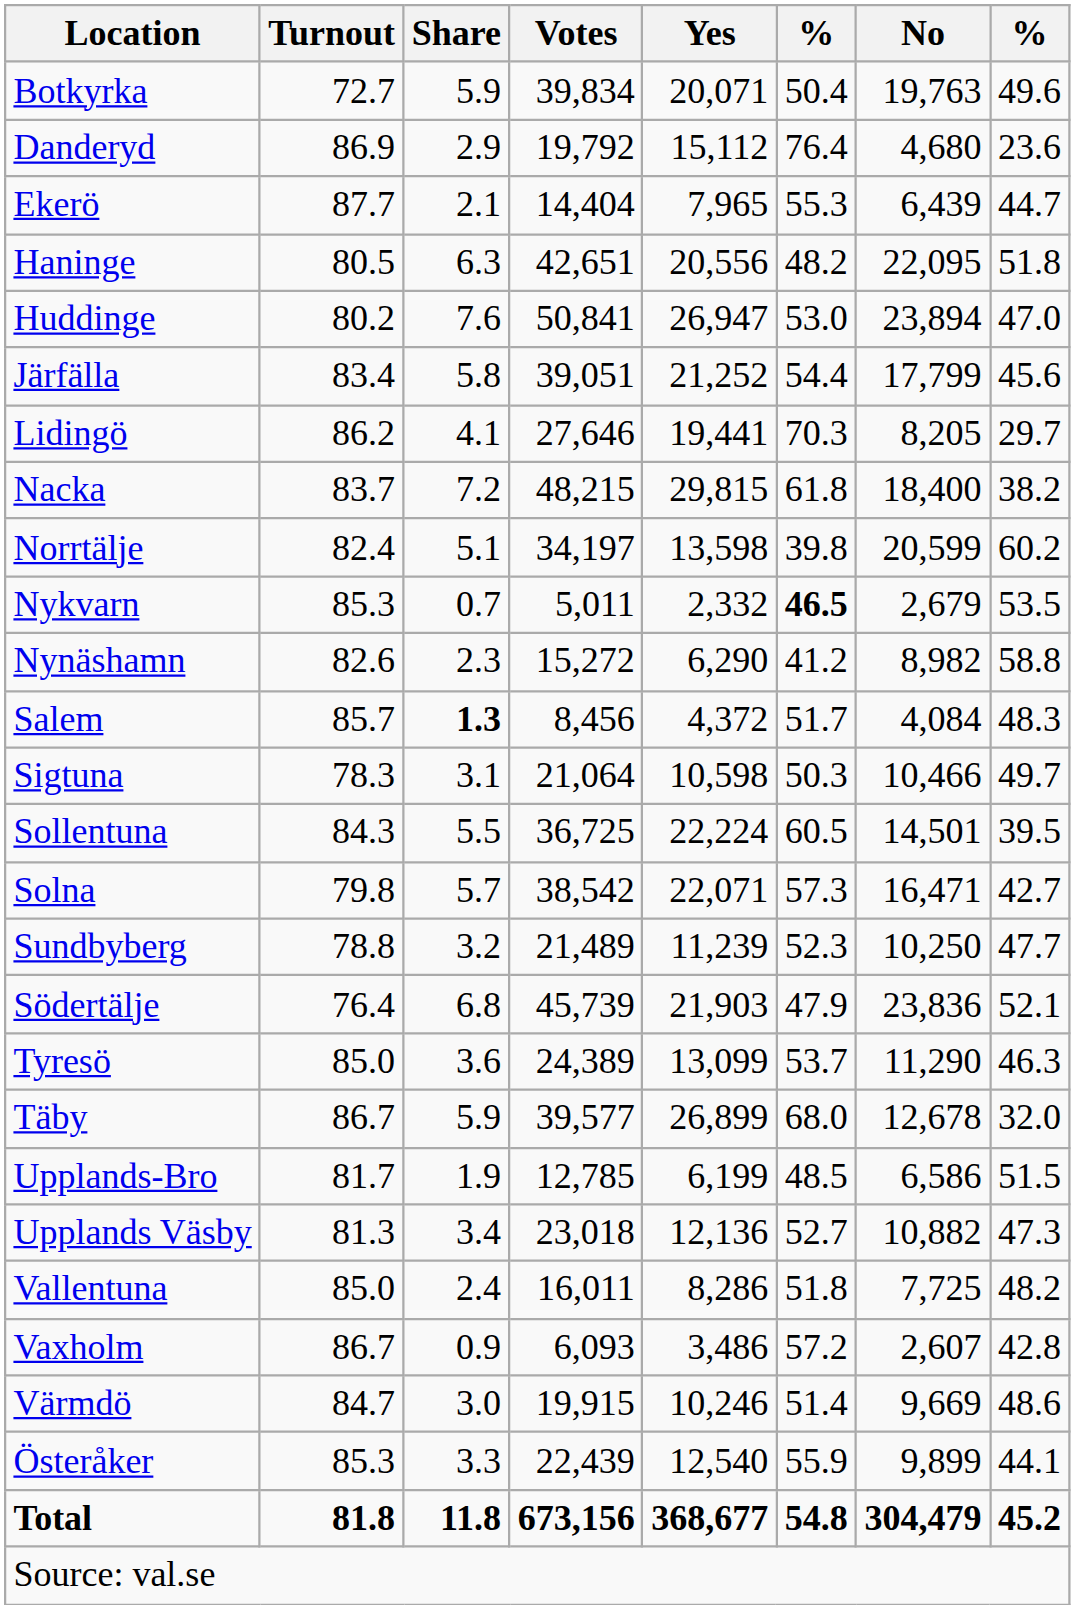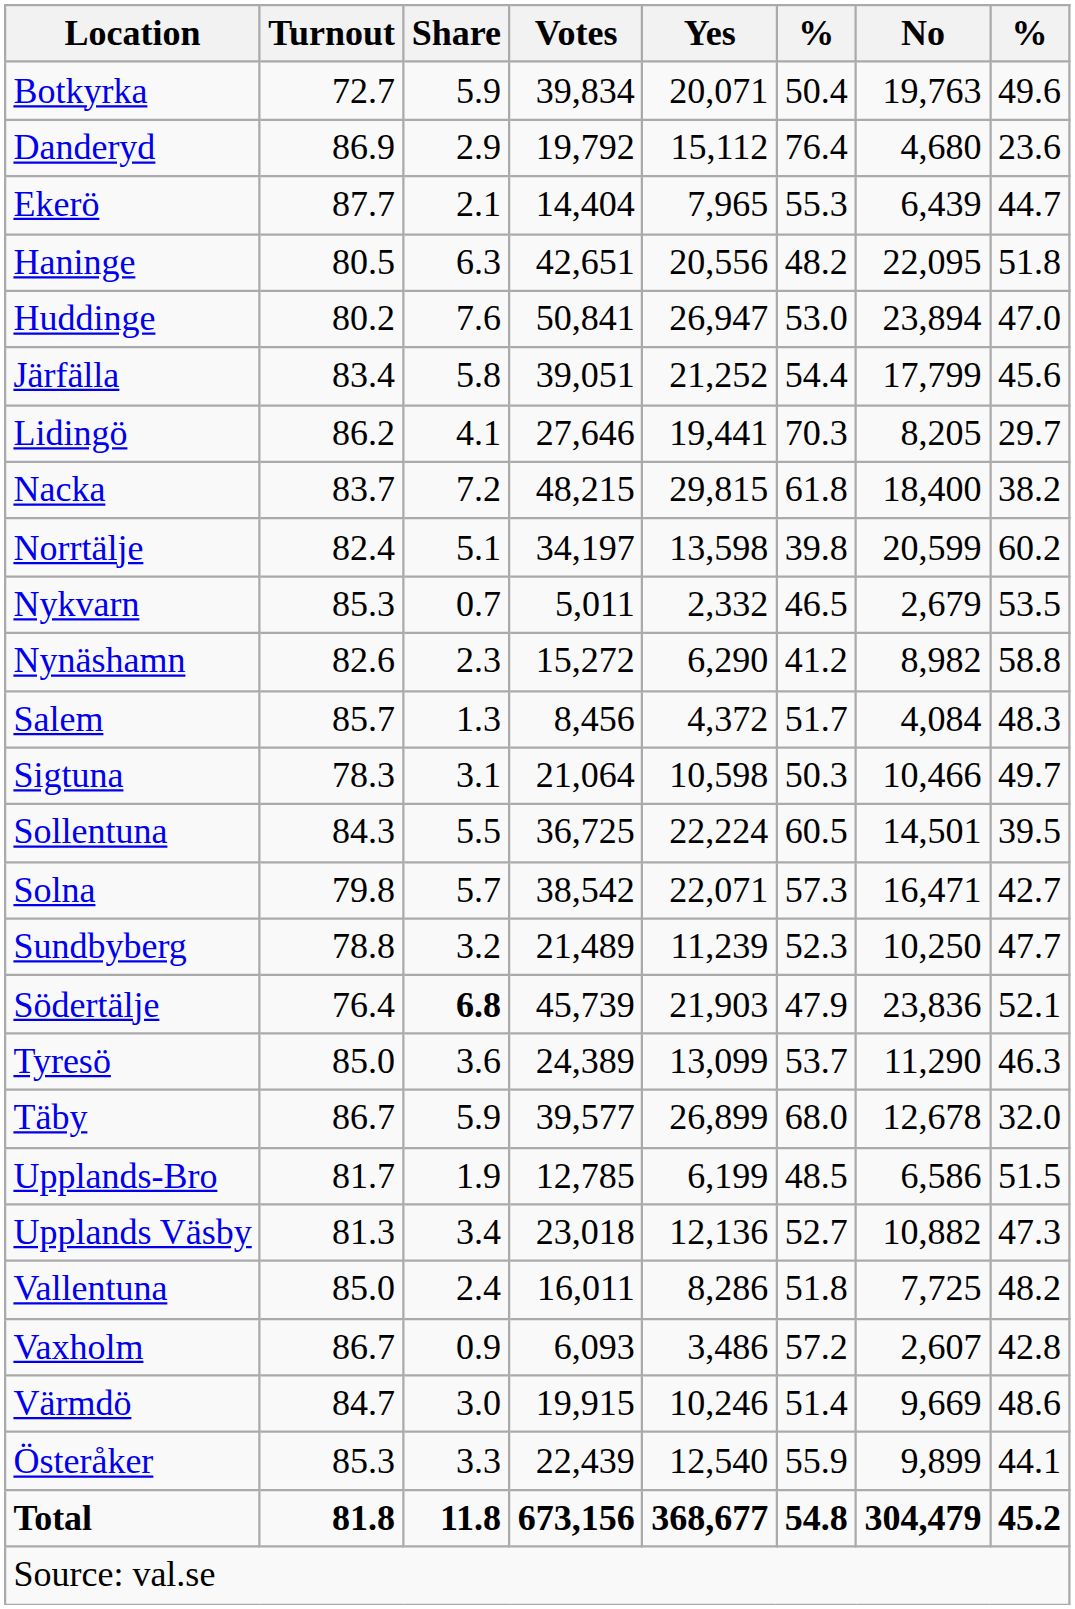(816, 603) bold -> (816, 603) normal
(479, 718) bold -> (479, 718) normal
(479, 1003) normal -> (479, 1003) bold
